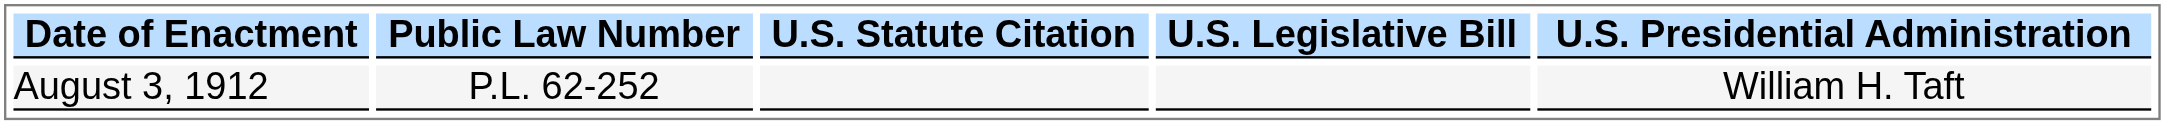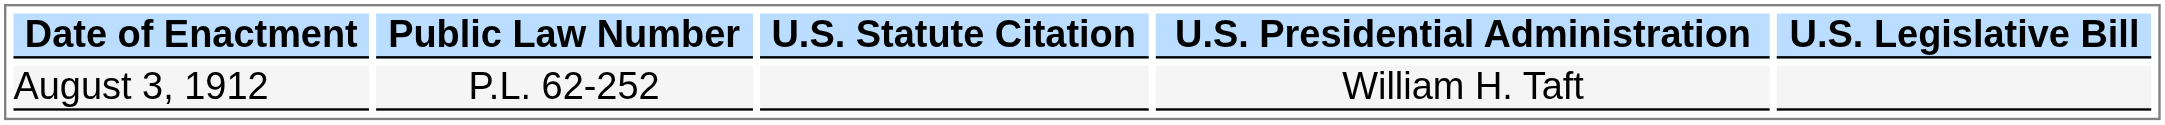columns swapped: (1342, 34) <-> (1844, 34)
